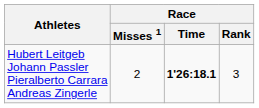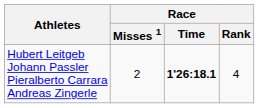(236, 74) 3 -> (236, 74) 4
